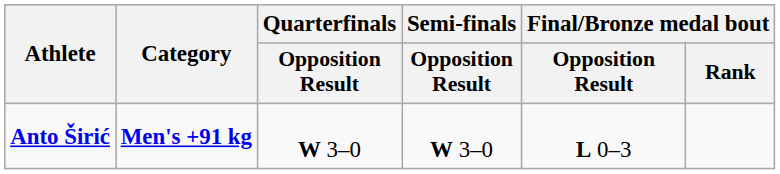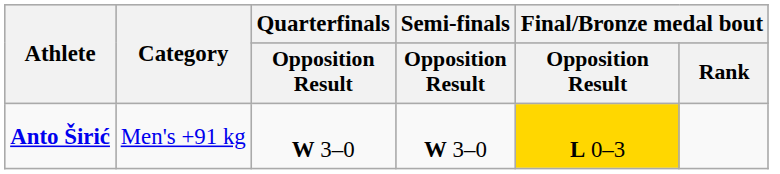(186, 136) bold -> (183, 136) normal
(604, 149) no background -> (598, 149) gold background
